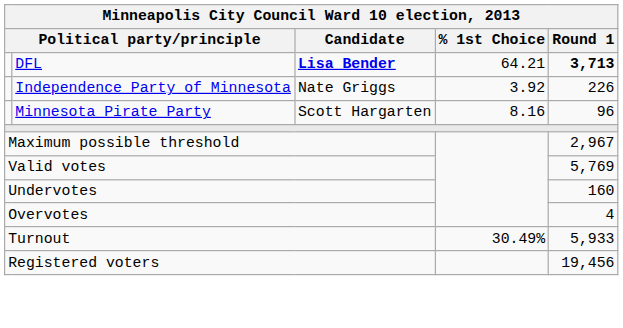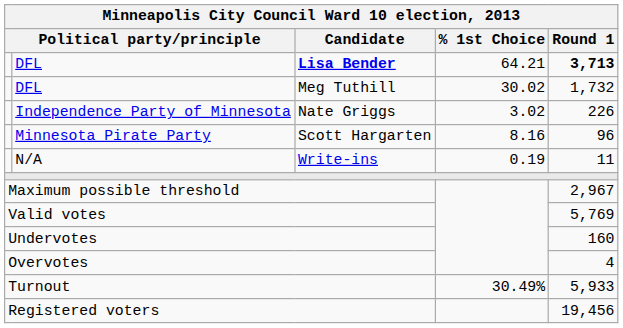+ row: (347, 89)
(527, 89) 3.92 -> (527, 113) 3.02
+ row: (338, 160)
